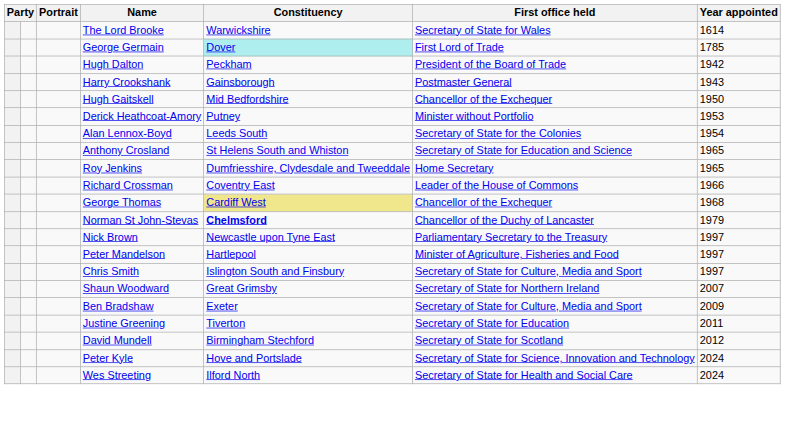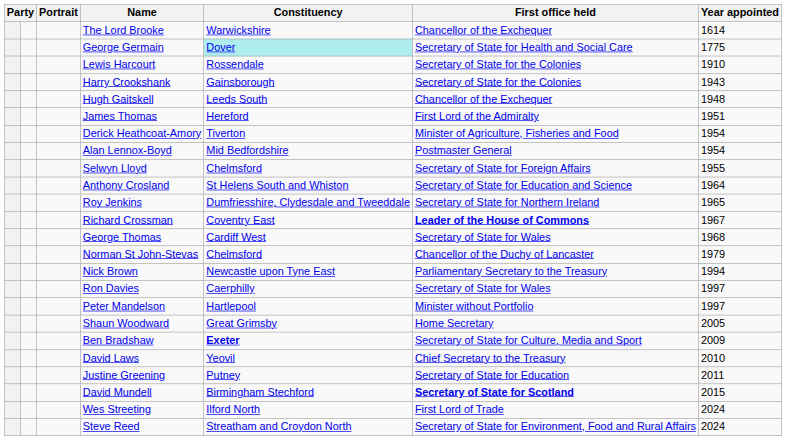(483, 30) Secretary of State for Wales -> (484, 30) Chancellor of the Exchequer
(459, 47) First Lord of Trade -> (524, 47) Secretary of State for Health and Social Care
(712, 47) 1785 -> (713, 47) 1775
+ row: (119, 64)
- row: (113, 64)
(463, 82) Postmaster General -> (498, 82) Secretary of State for the Colonies
(247, 99) Mid Bedfordshire -> (237, 99) Leeds South
(712, 99) 1950 -> (713, 99) 1948
+ row: (120, 116)
(223, 116) Putney -> (226, 133) Tiverton
(474, 116) Minister without Portfolio -> (517, 133) Minister of Agriculture, Fisheries and Food
(712, 116) 1953 -> (713, 133) 1954
(237, 133) Leeds South -> (247, 151) Mid Bedfordshire
(498, 133) Secretary of State for the Colonies -> (463, 151) Postmaster General
+ row: (115, 168)
(712, 151) 1965 -> (713, 185) 1964
(454, 168) Home Secretary -> (507, 202) Secretary of State for Northern Ireland
(497, 185) normal -> (502, 220) bold
(712, 185) 1966 -> (713, 220) 1967
(236, 202) khaki background -> (236, 237) no background
(484, 202) Chancellor of the Exchequer -> (483, 237) Secretary of State for Wales
(237, 220) bold -> (234, 254) normal
(712, 237) 1997 -> (713, 271) 1994
+ row: (111, 289)
(517, 254) Minister of Agriculture, Fisheries and Food -> (474, 306) Minister without Portfolio
- row: (111, 271)
(507, 289) Secretary of State for Northern Ireland -> (454, 323) Home Secretary
(712, 289) 2007 -> (713, 323) 2005
(222, 306) normal -> (223, 340) bold
+ row: (111, 358)
(226, 323) Tiverton -> (223, 375) Putney
(489, 340) normal -> (494, 392) bold
(712, 340) 2012 -> (713, 392) 2015
- row: (108, 358)
(524, 375) Secretary of State for Health and Social Care -> (459, 409) First Lord of Trade
+ row: (111, 427)
